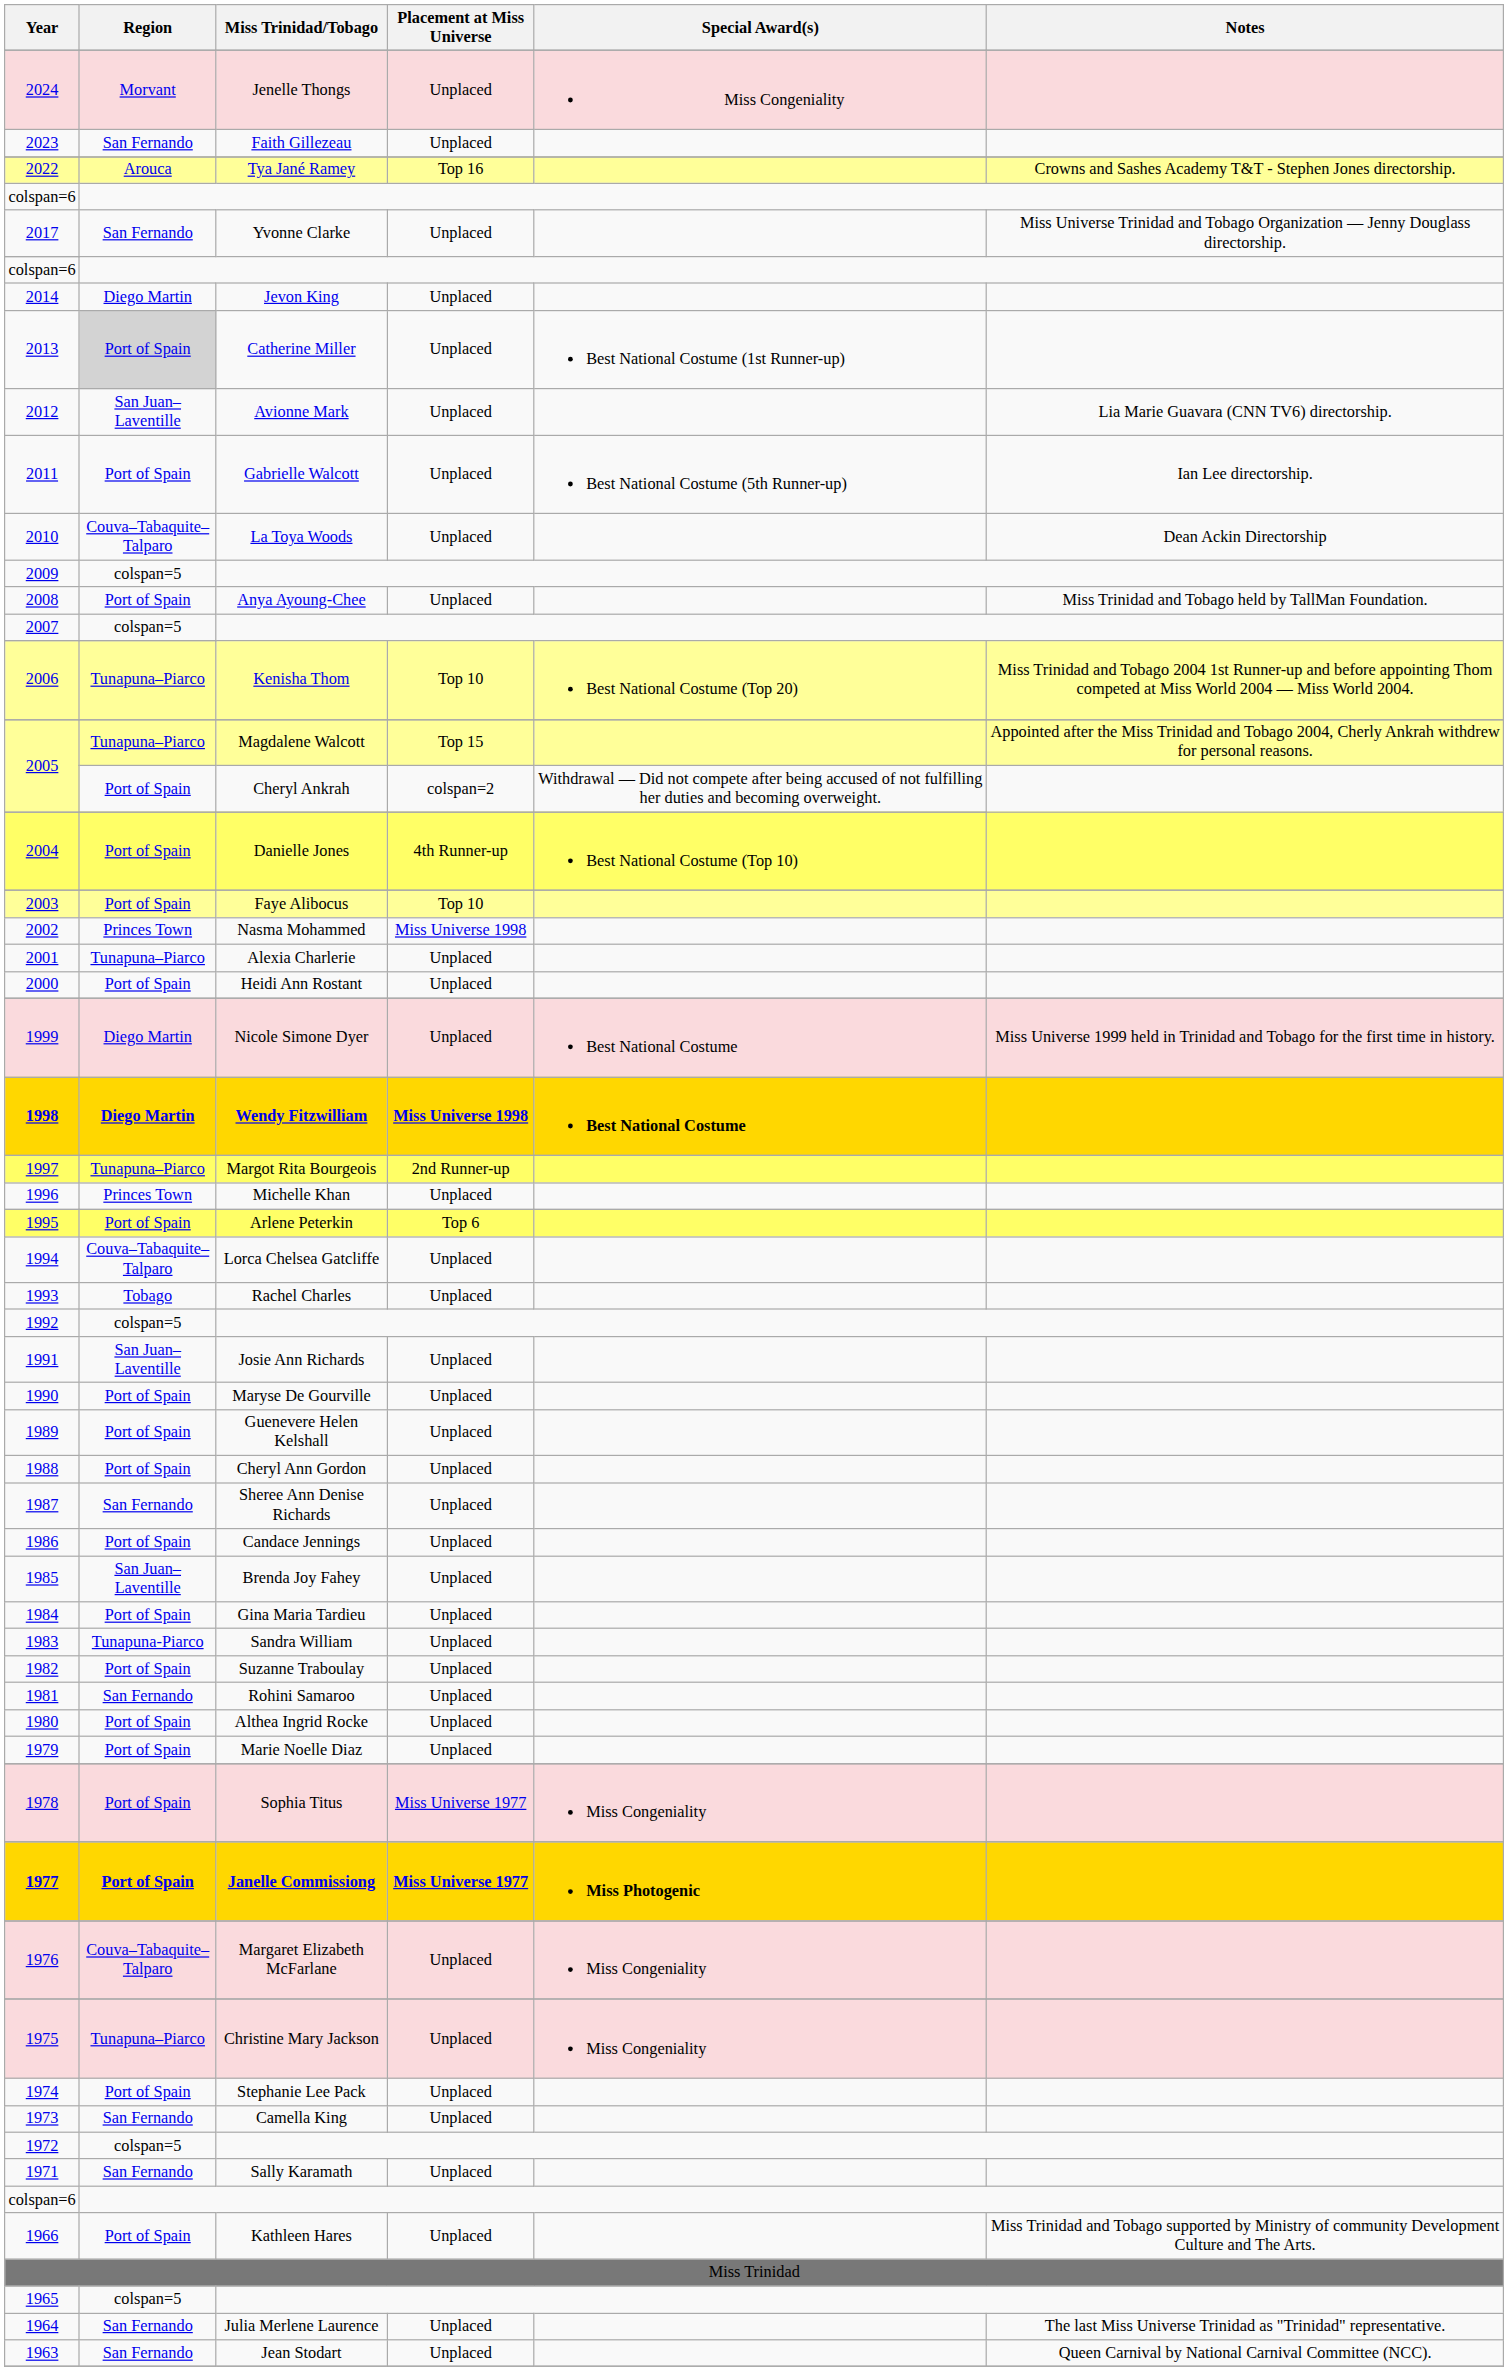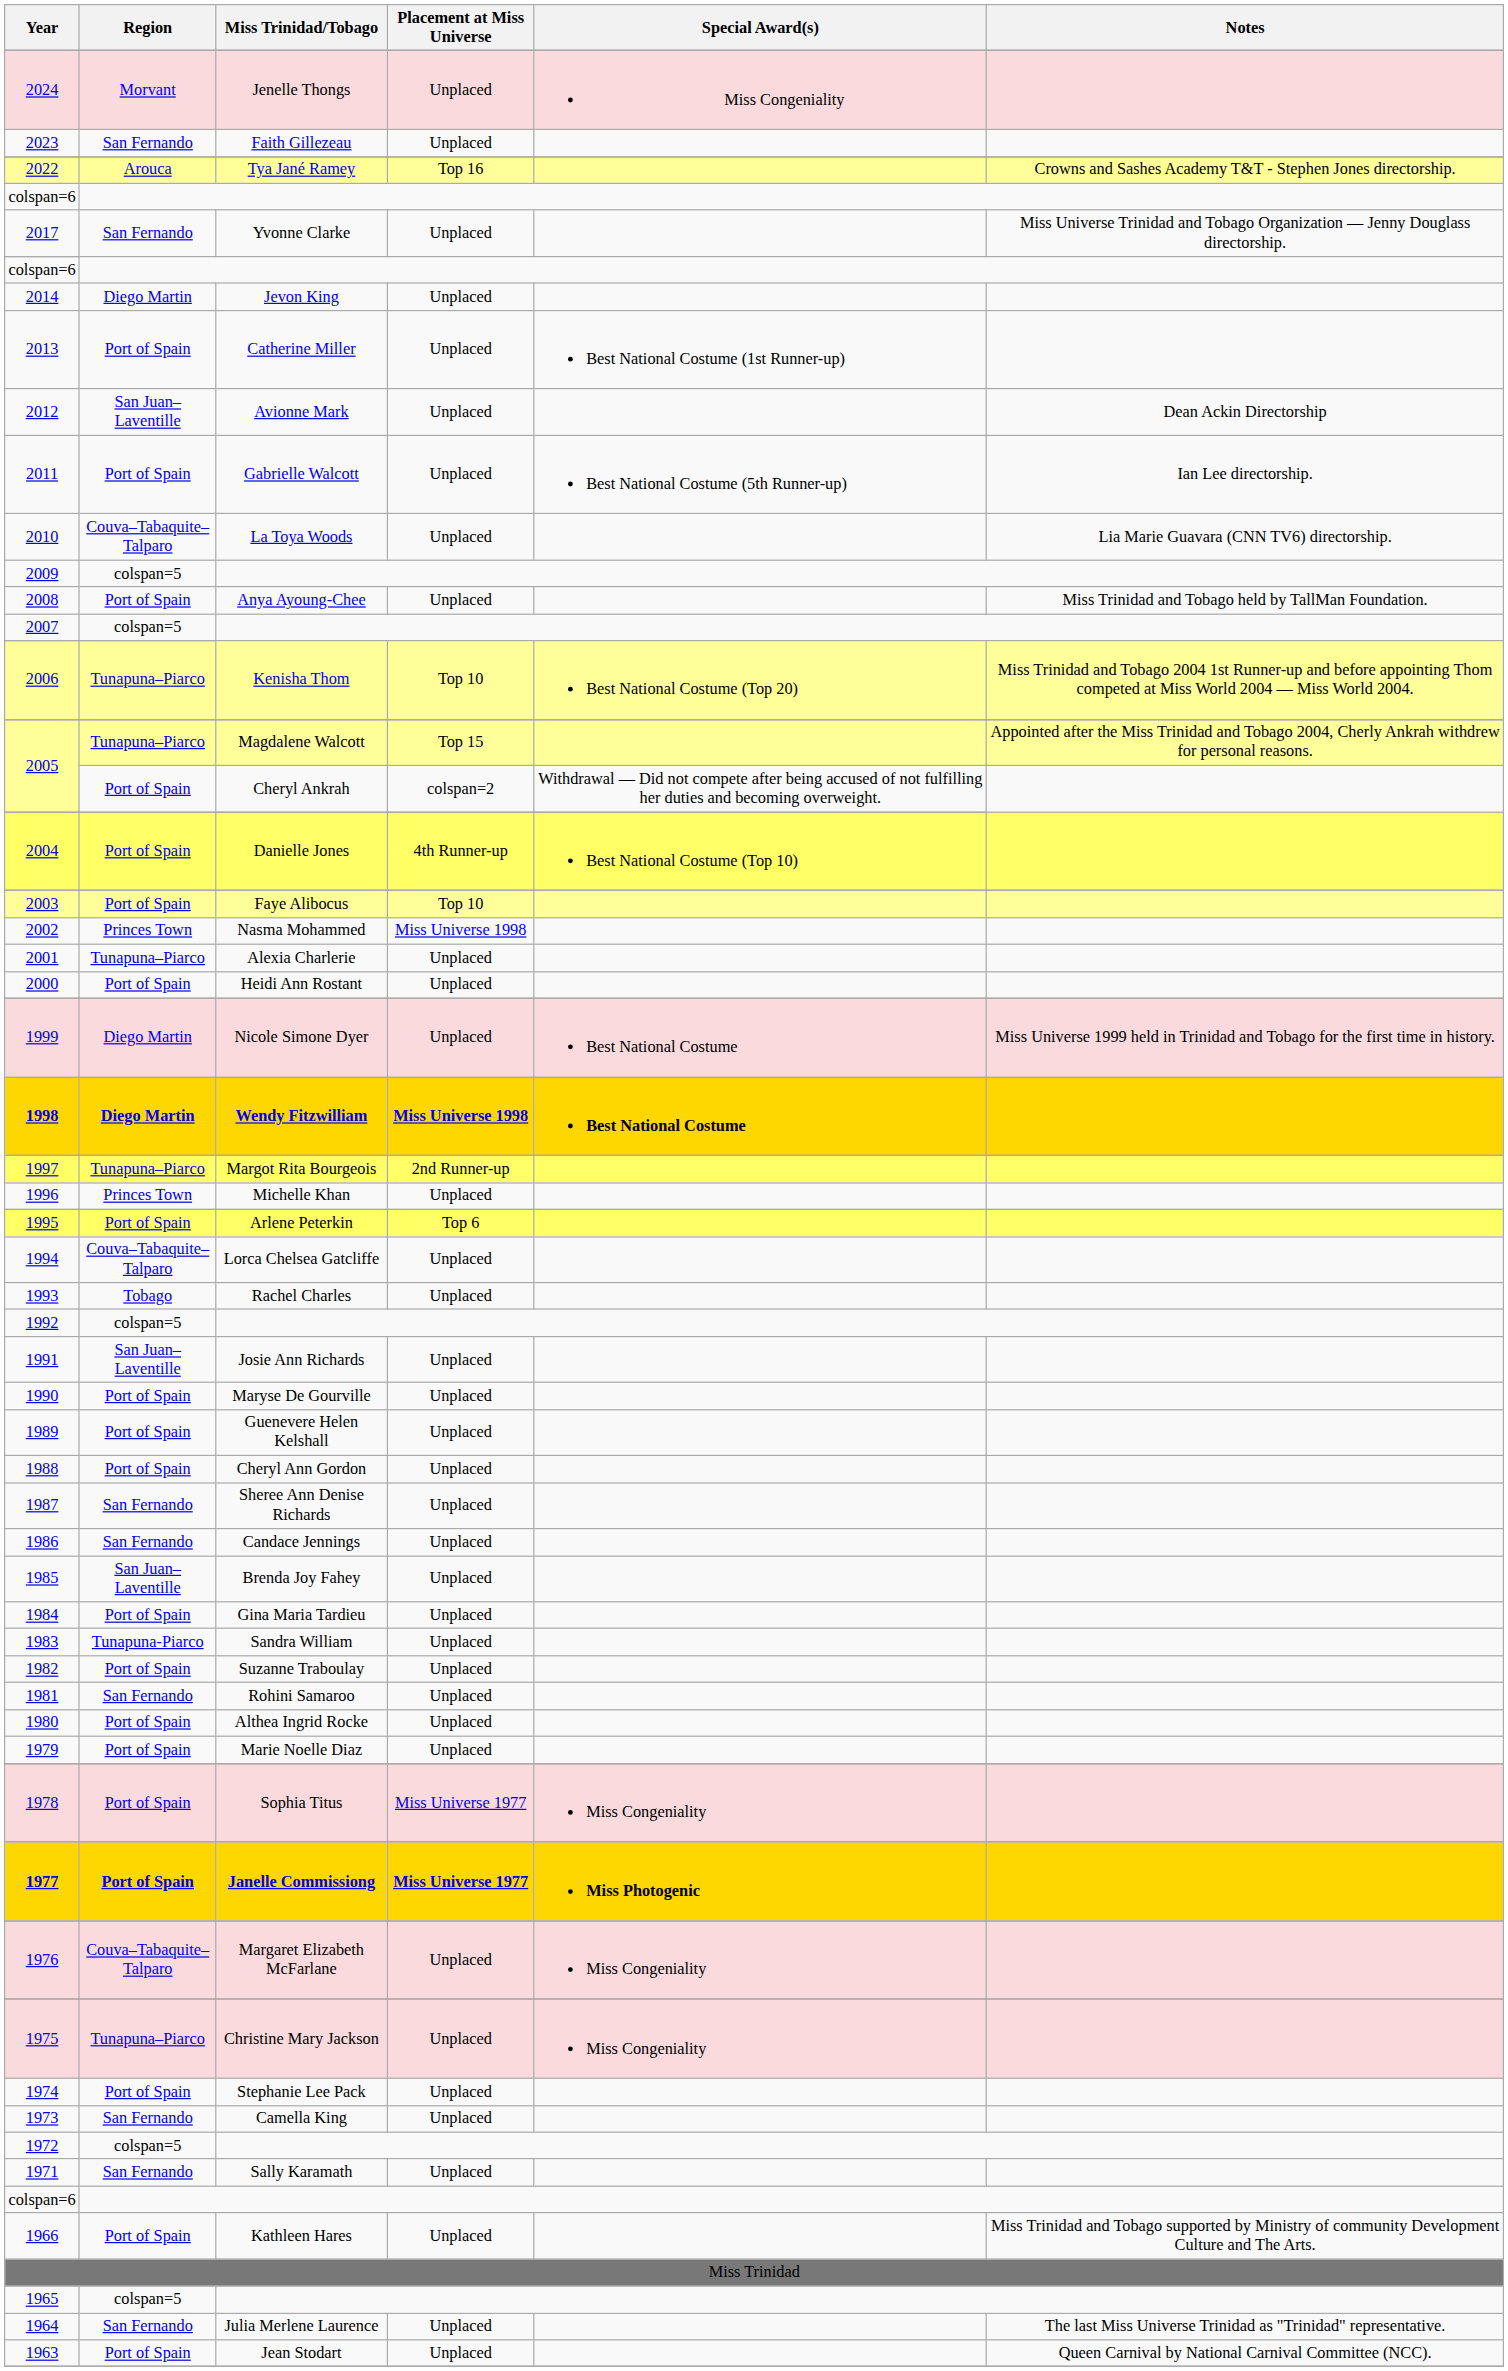(148, 349) lightgrey background -> (148, 349) no background
(1245, 411) Lia Marie Guavara (CNN TV6) directorship. -> (1245, 411) Dean Ackin Directorship
(1245, 536) Dean Ackin Directorship -> (1245, 536) Lia Marie Guavara (CNN TV6) directorship.
(148, 1541) Port of Spain -> (148, 1541) San Fernando
(148, 2352) San Fernando -> (148, 2352) Port of Spain
